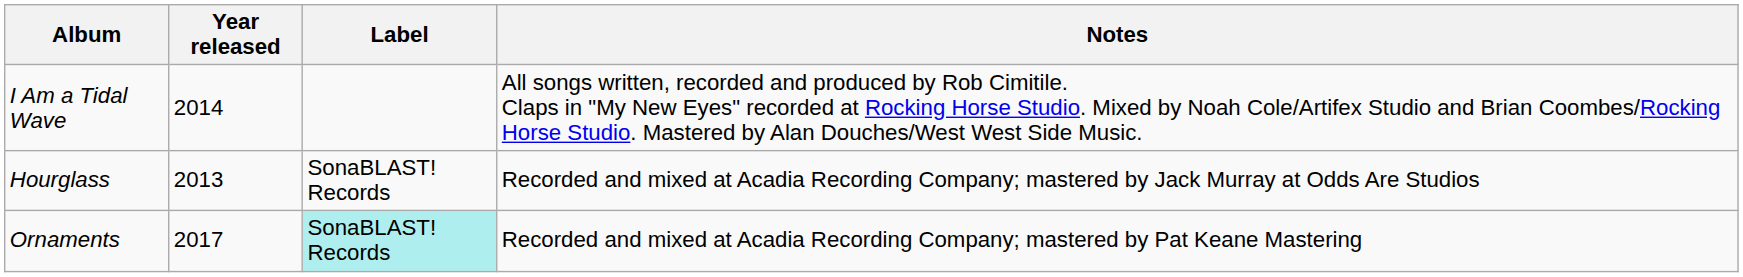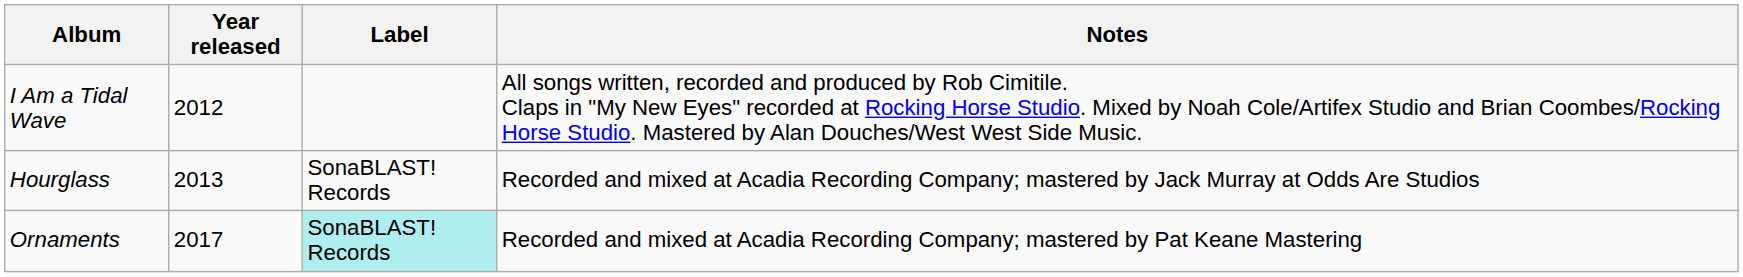(199, 107) 2014 -> (199, 107) 2012
